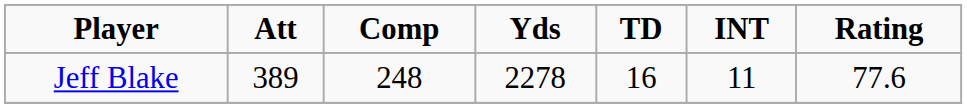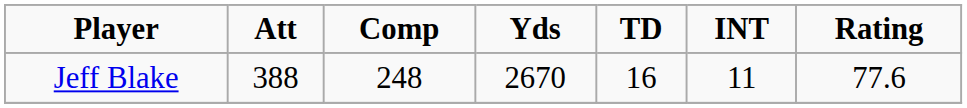(276, 77) 389 -> (276, 77) 388
(535, 77) 2278 -> (535, 77) 2670
